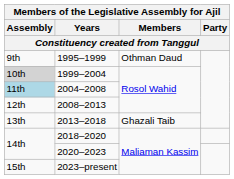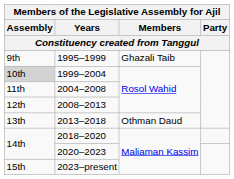(152, 58) Othman Daud -> (148, 58) Ghazali Taib
(16, 89) lightblue background -> (16, 89) no background
(148, 120) Ghazali Taib -> (152, 120) Othman Daud
